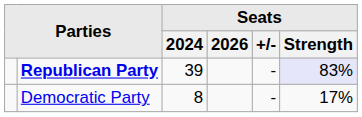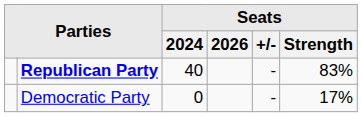(194, 71) 39 -> (194, 71) 40
(336, 71) lavender background -> (336, 71) no background
(198, 97) 8 -> (198, 97) 0
